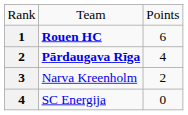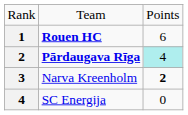(163, 57) no background -> (163, 57) paleturquoise background
(163, 78) normal -> (163, 78) bold
